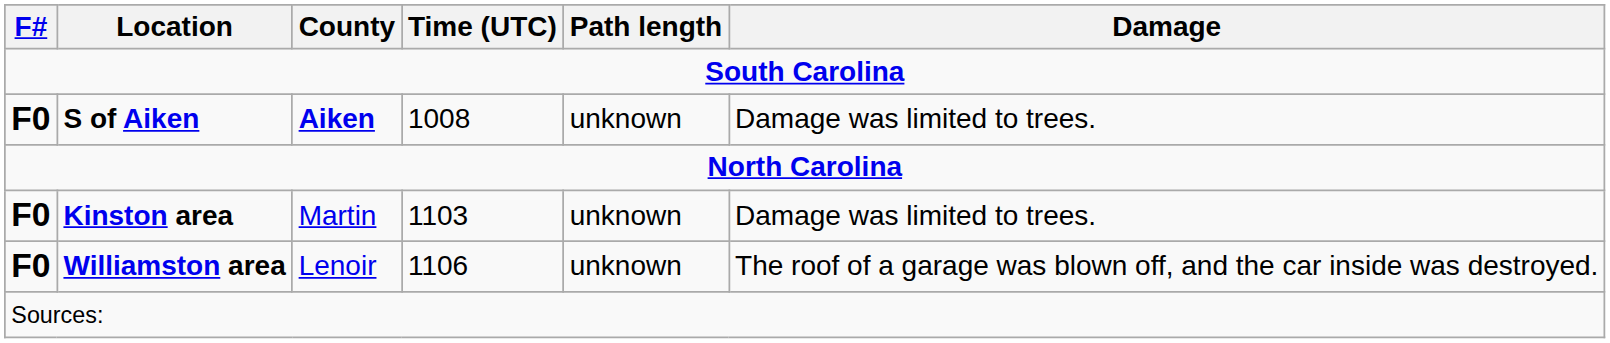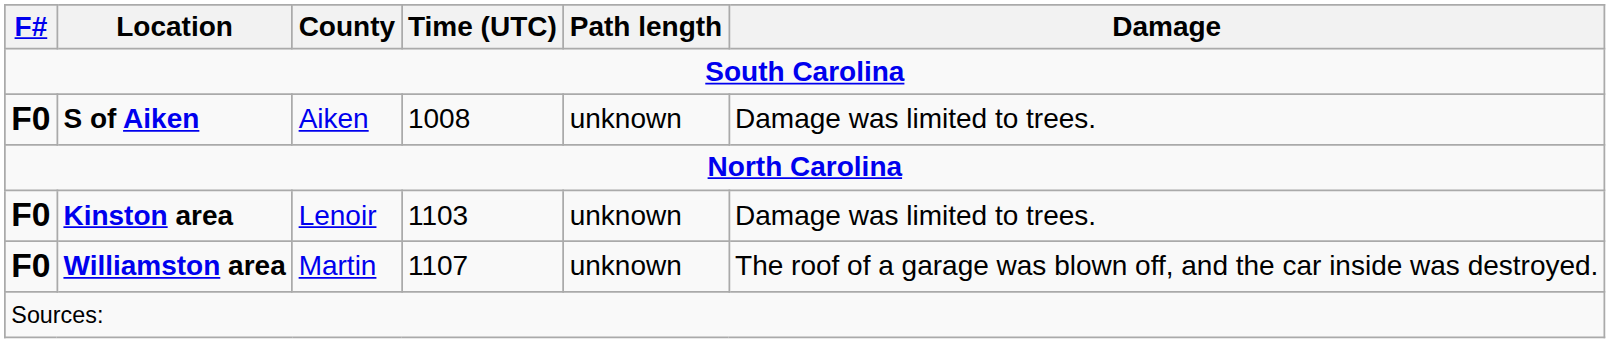(337, 119) bold -> (334, 119) normal
(338, 214) Martin -> (338, 214) Lenoir
(338, 266) Lenoir -> (338, 266) Martin
(438, 266) 1106 -> (438, 266) 1107
